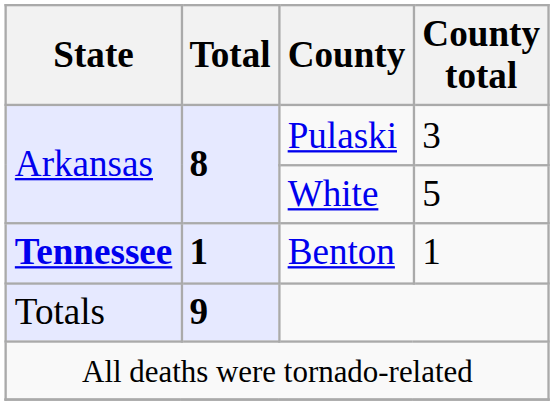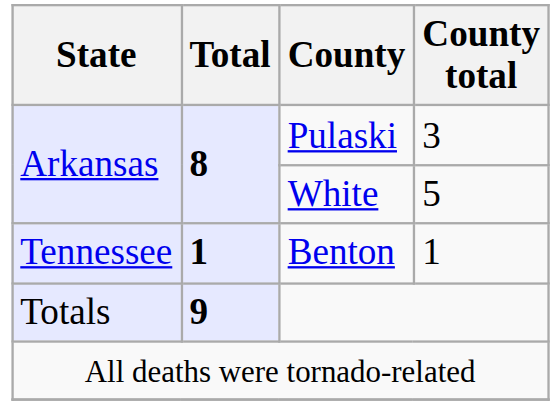(94, 252) bold -> (96, 252) normal
